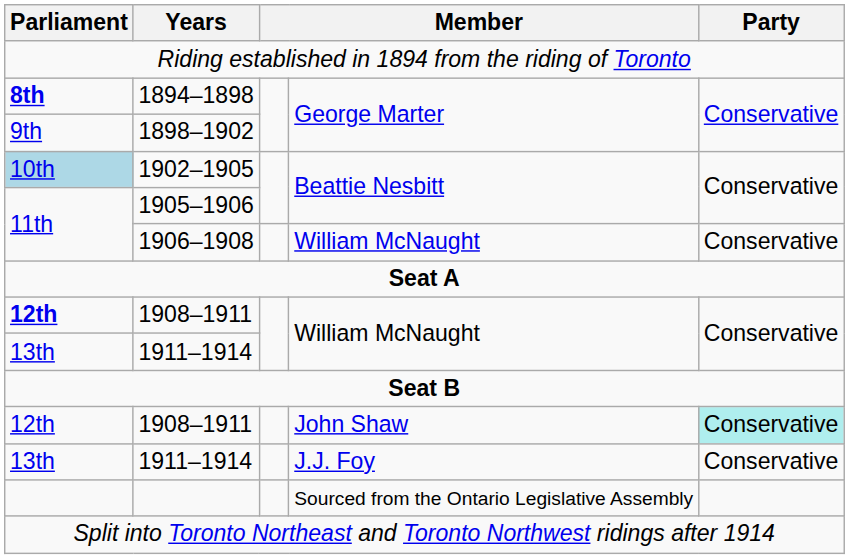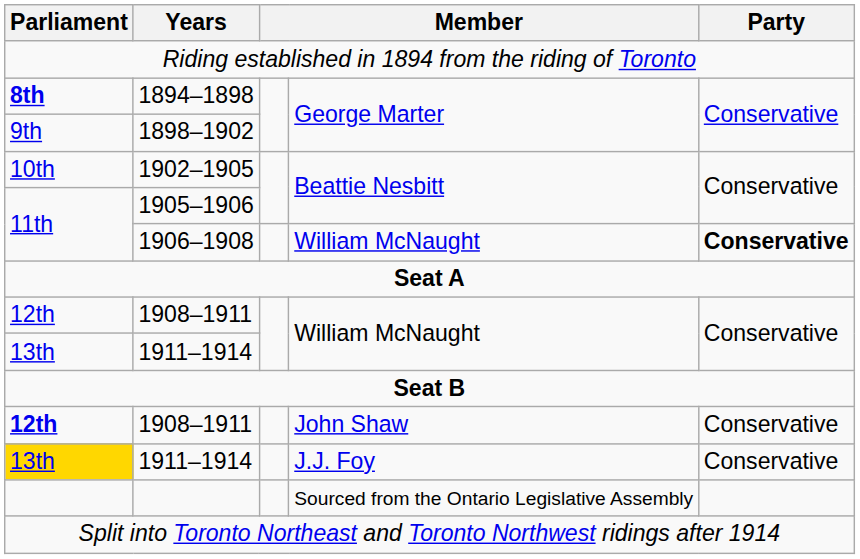(32, 168) lightblue background -> (32, 168) no background
(771, 242) normal -> (776, 242) bold
(34, 315) bold -> (32, 315) normal
(32, 424) normal -> (34, 424) bold
(771, 424) paleturquoise background -> (771, 424) no background
(32, 461) no background -> (32, 461) gold background
